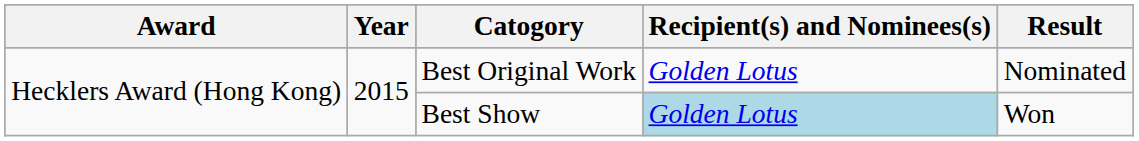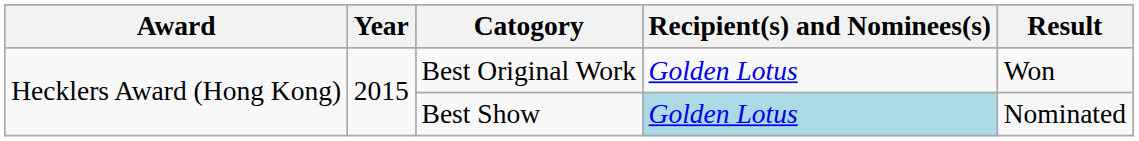(1065, 69) Nominated -> (1029, 69) Won
(1029, 113) Won -> (1065, 113) Nominated
